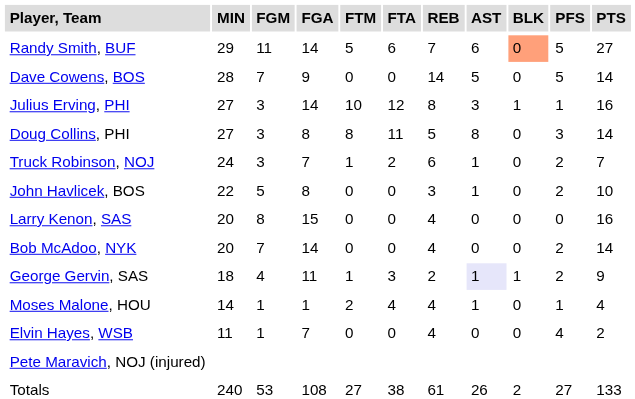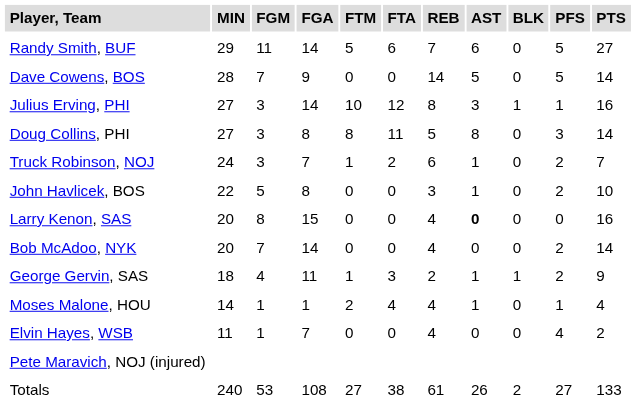(517, 48) lightsalmon background -> (517, 48) no background
(475, 219) normal -> (475, 219) bold
(475, 276) lavender background -> (475, 276) no background
